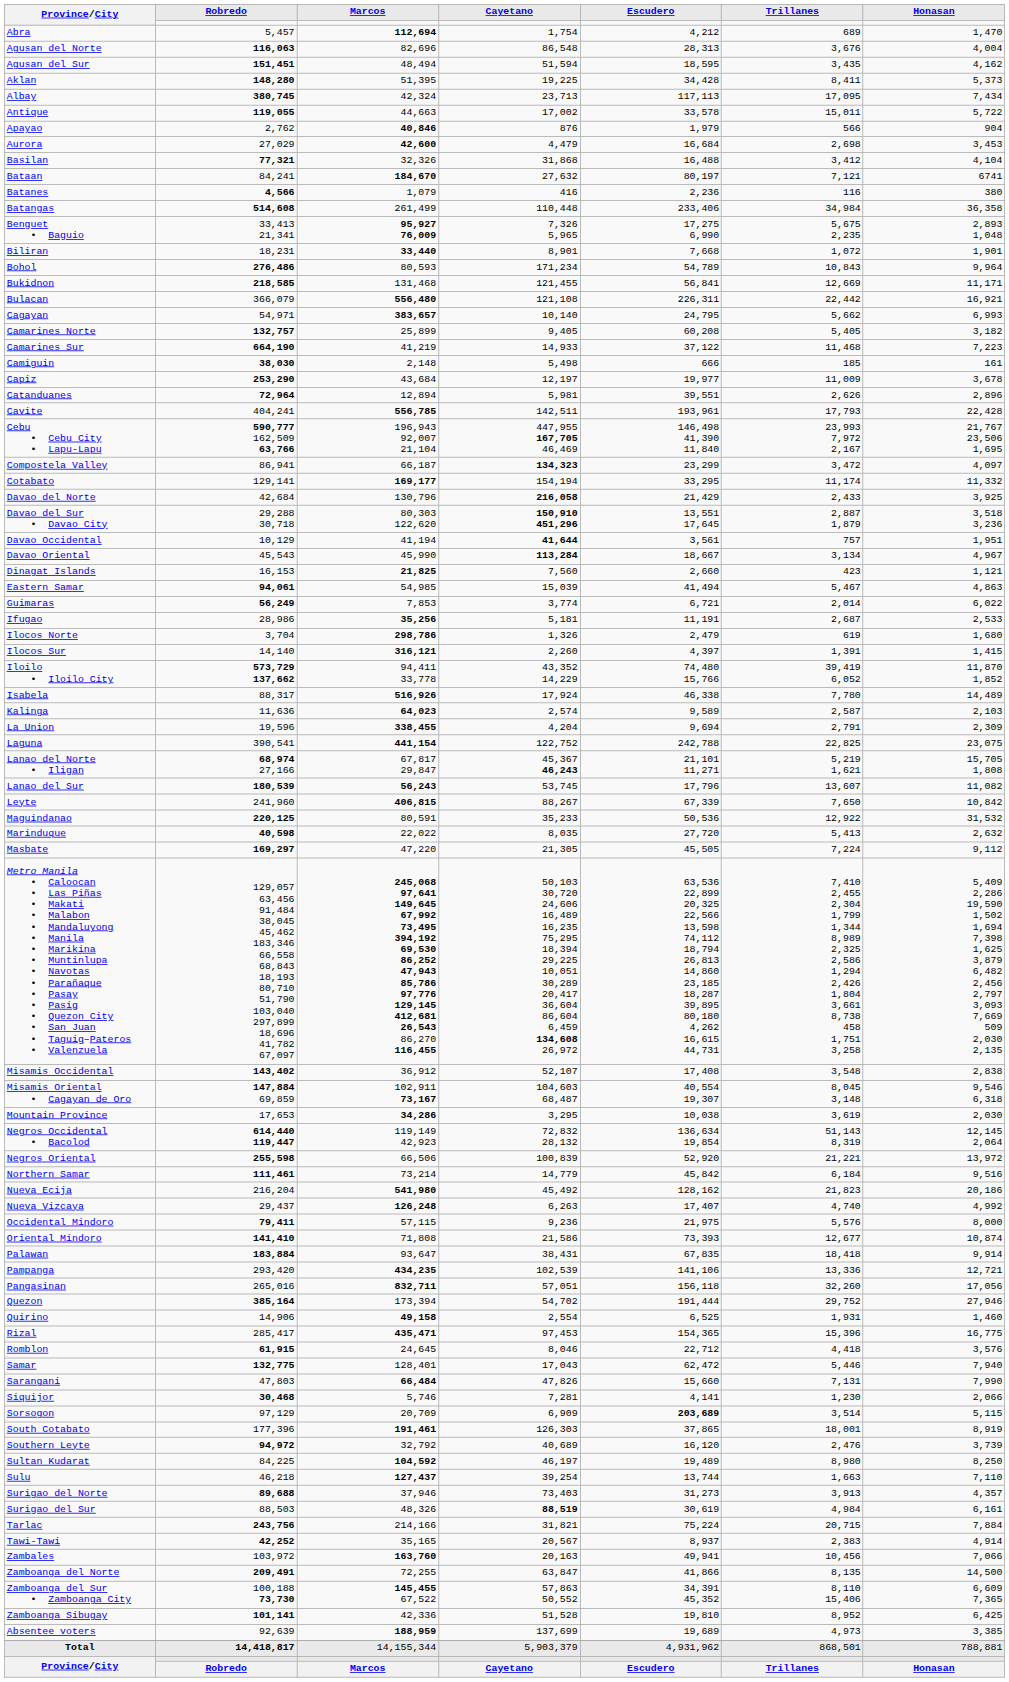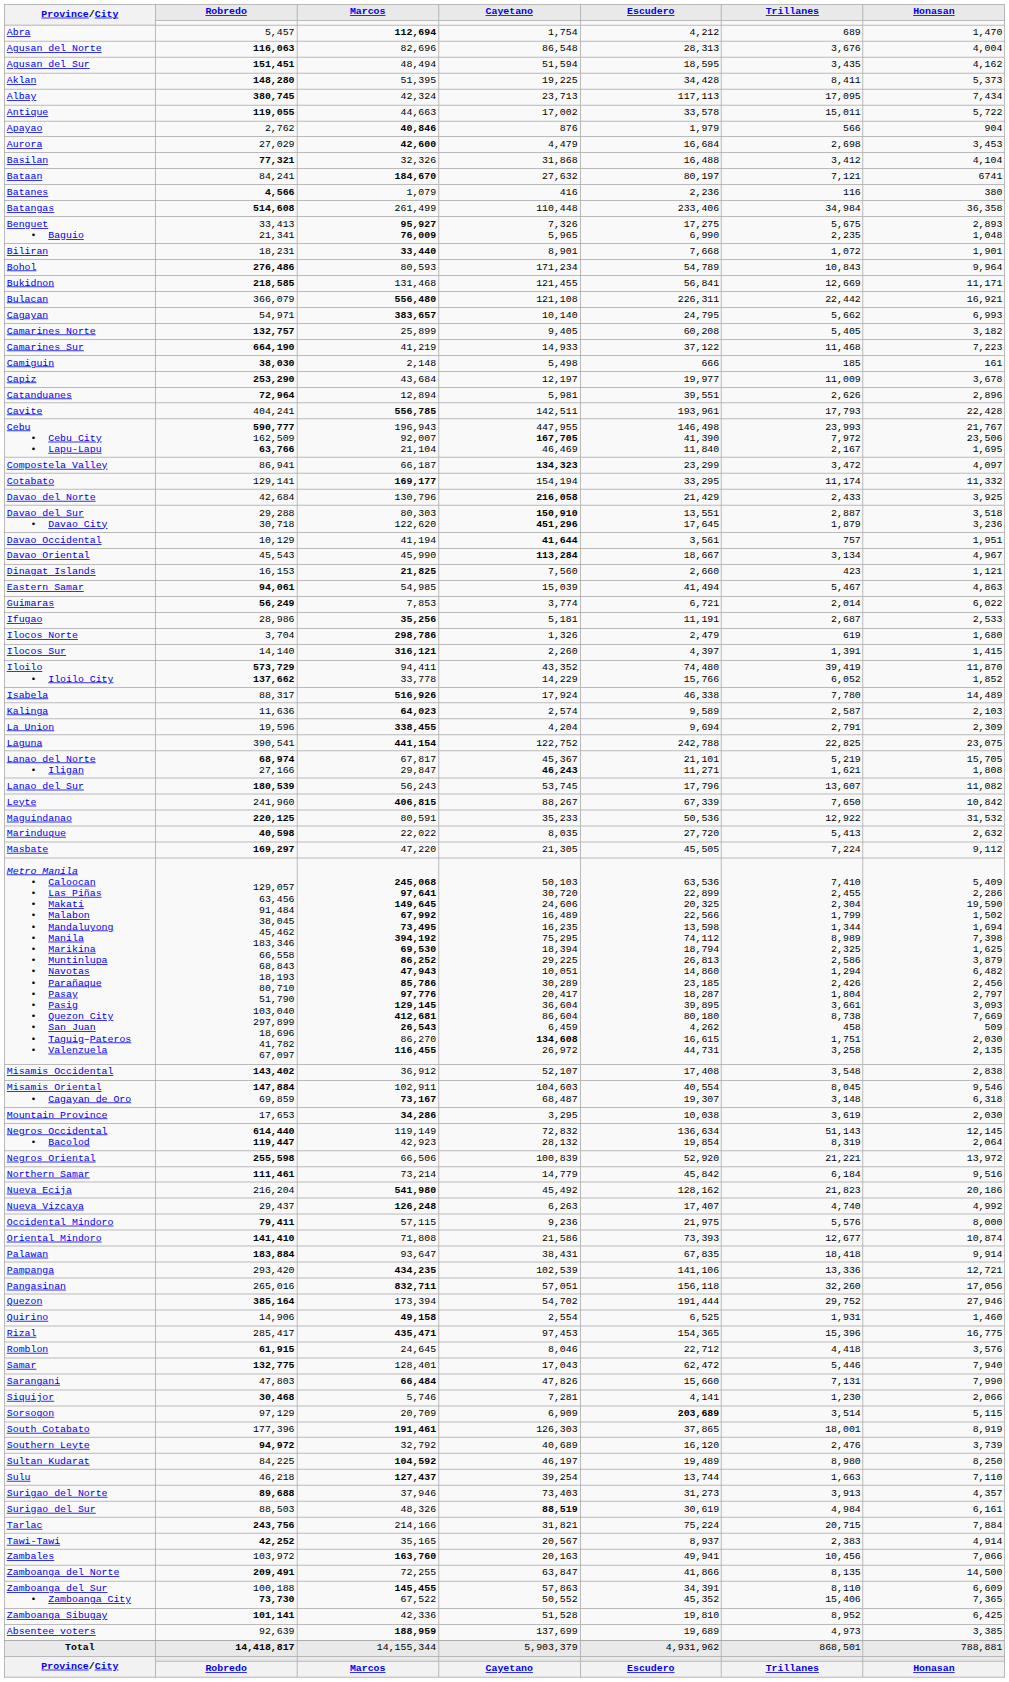(418, 786) bold -> (418, 786) normal
